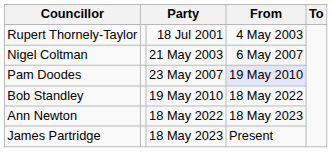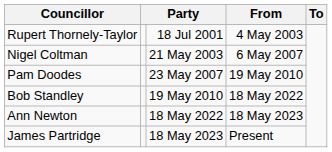(266, 75) lavender background -> (266, 75) no background
